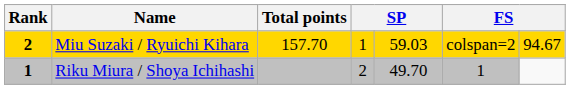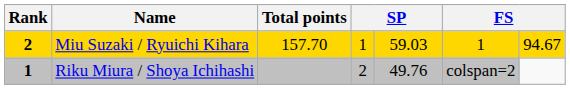(481, 44) colspan=2 -> (481, 44) 1
(408, 71) 49.70 -> (408, 71) 49.76
(481, 71) 1 -> (481, 71) colspan=2
